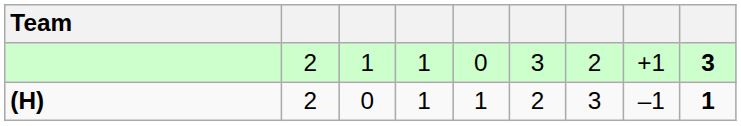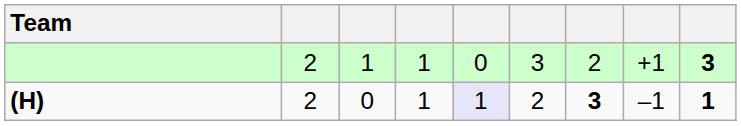(481, 100) no background -> (481, 100) lavender background
(594, 100) normal -> (594, 100) bold
